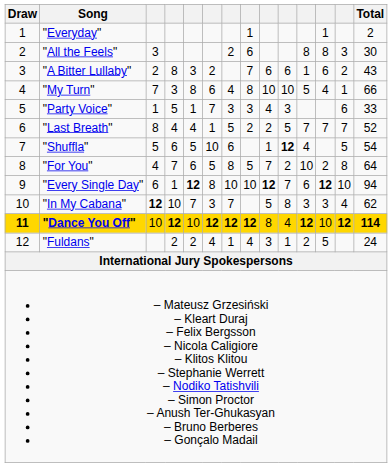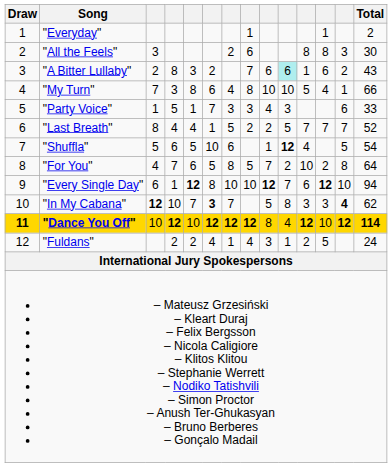(288, 71) no background -> (288, 71) paleturquoise background
(212, 204) normal -> (212, 204) bold
(344, 204) normal -> (344, 204) bold
